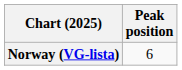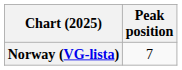(150, 53) 6 -> (150, 53) 7
